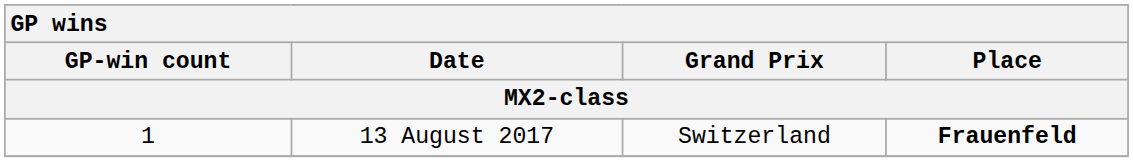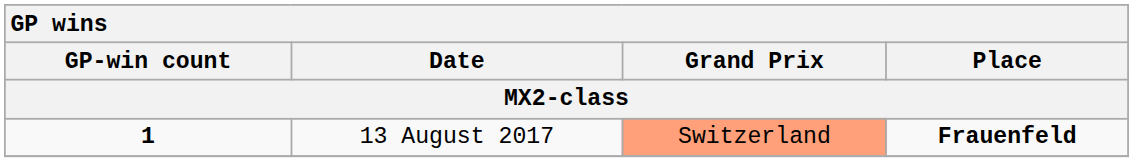(148, 137) normal -> (148, 137) bold
(754, 137) no background -> (754, 137) lightsalmon background
